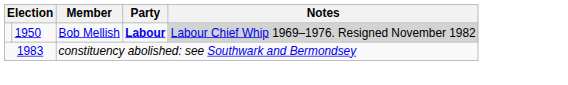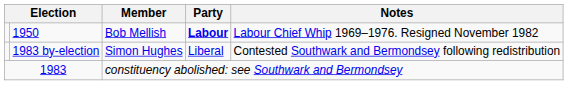(323, 32) lightgrey background -> (386, 32) no background
+ row: (144, 51)
